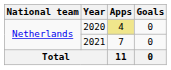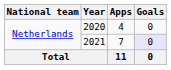(121, 27) khaki background -> (121, 27) no background
(150, 42) no background -> (150, 42) lavender background
